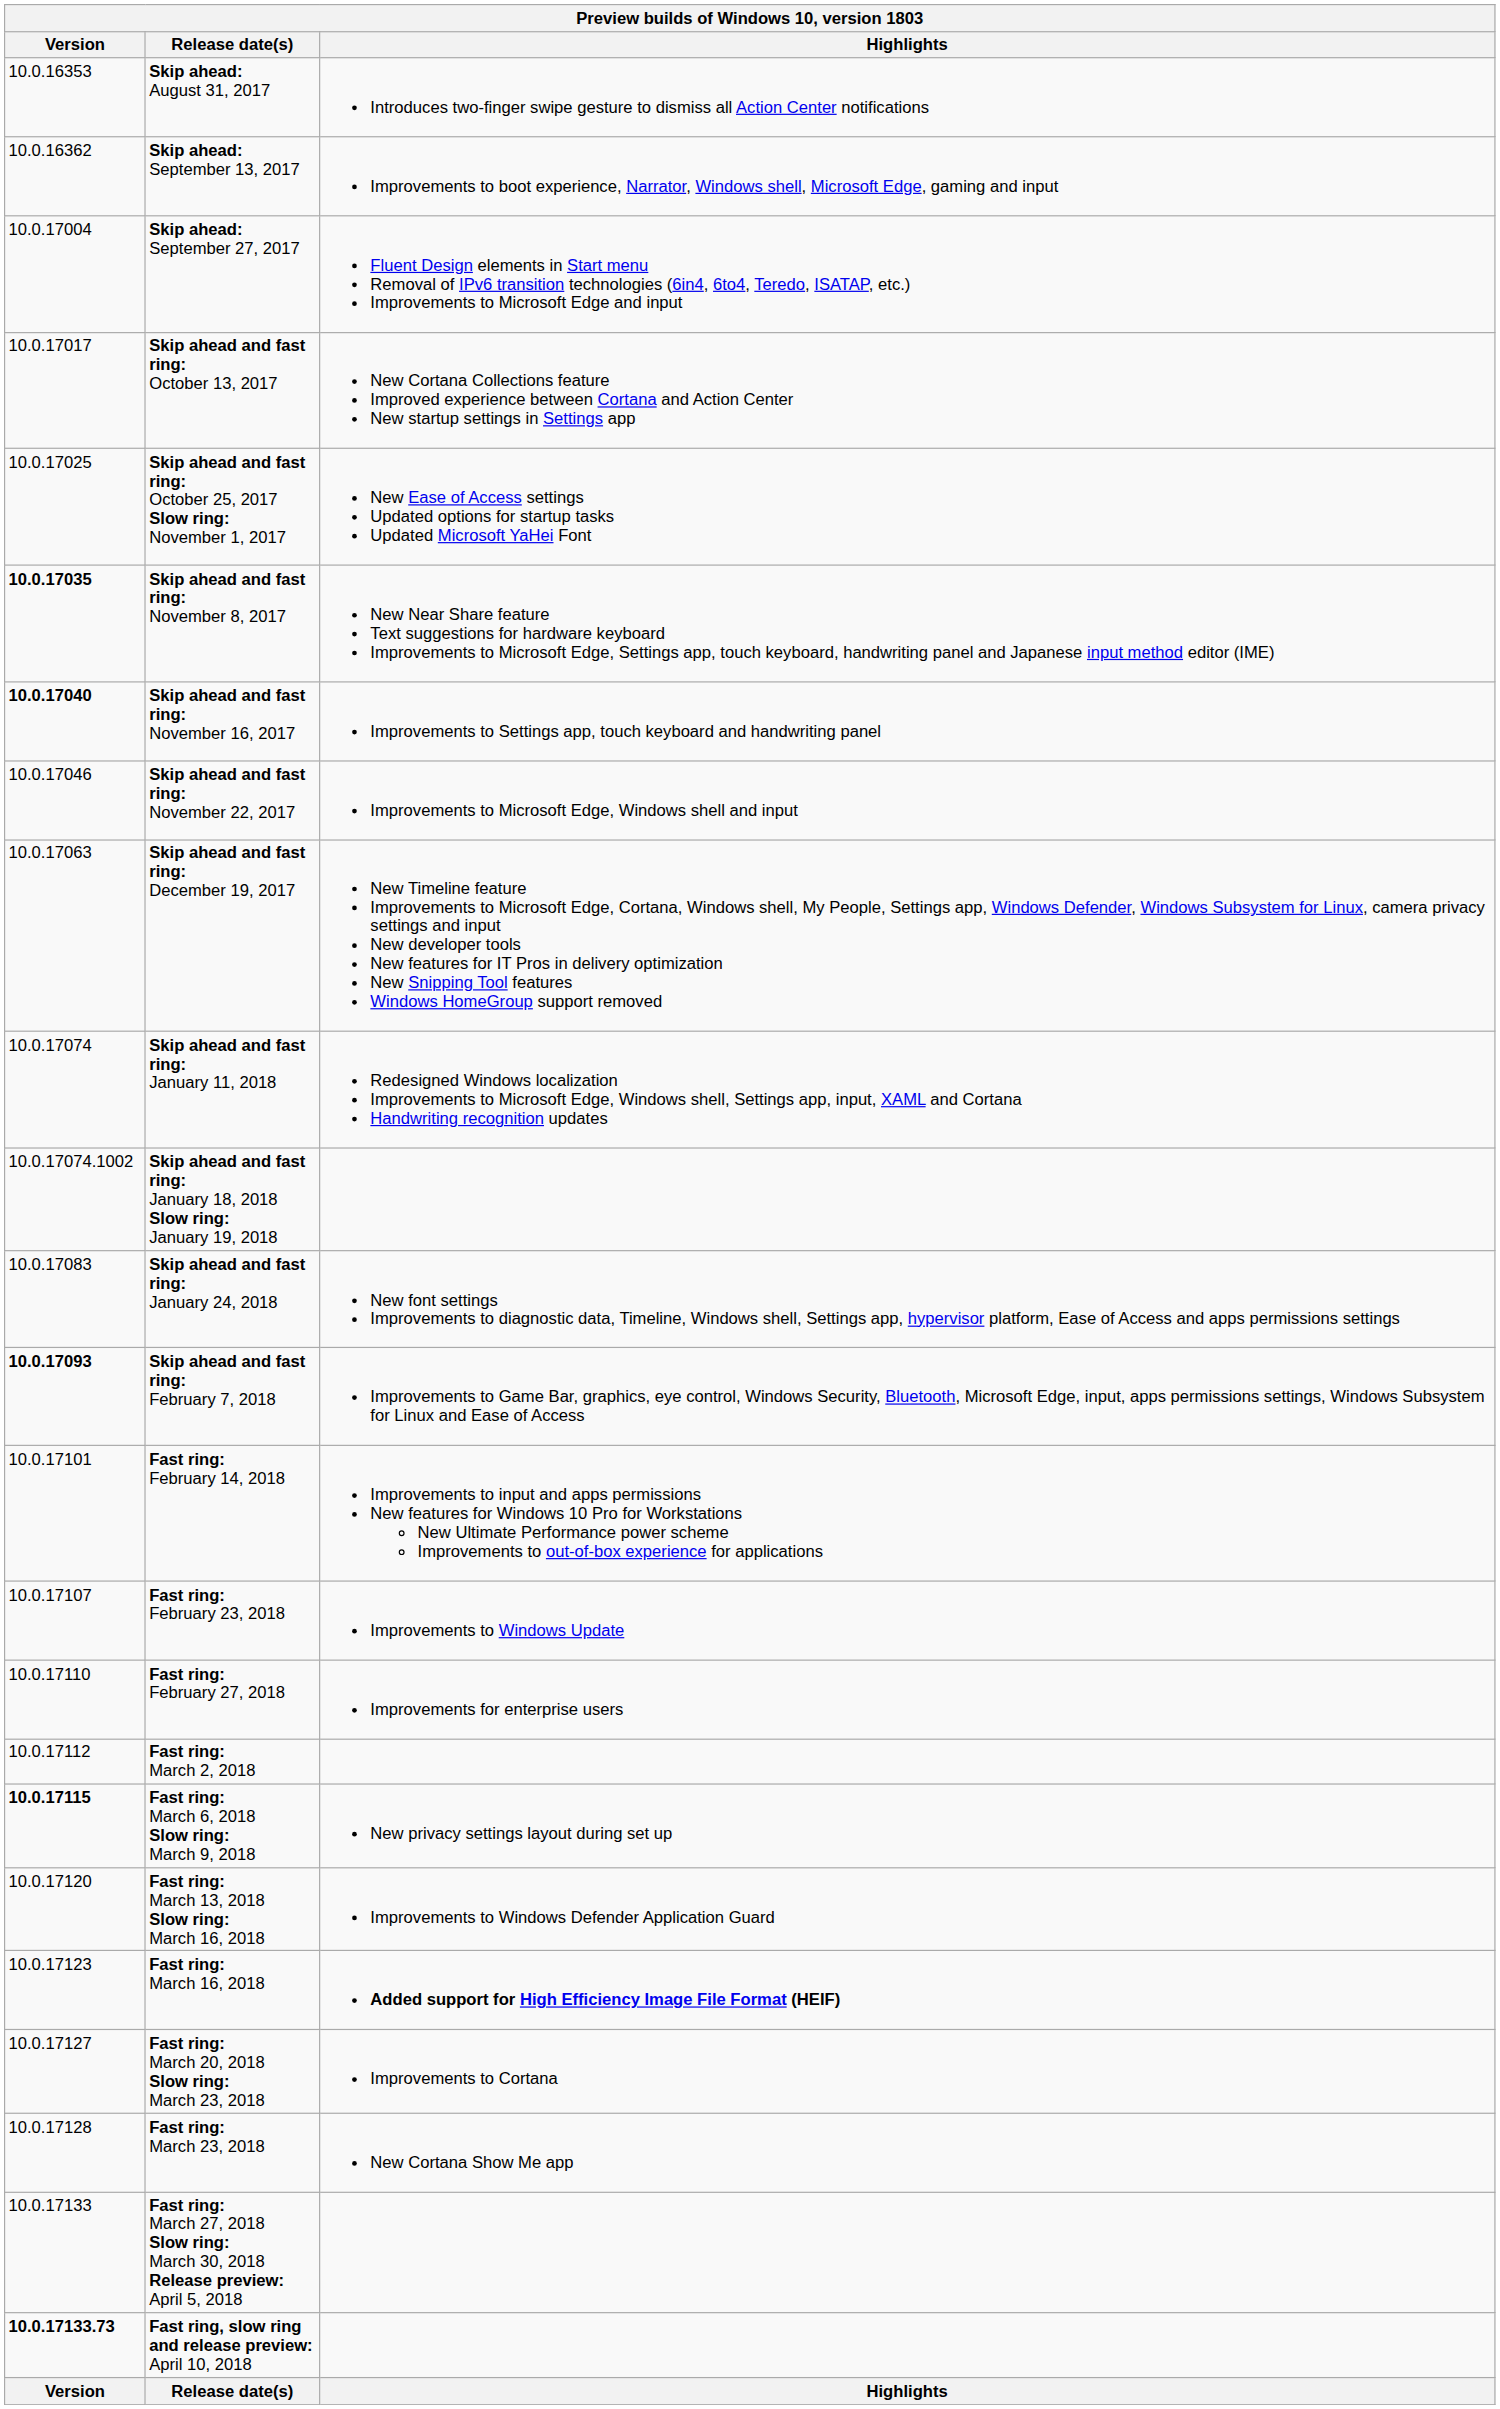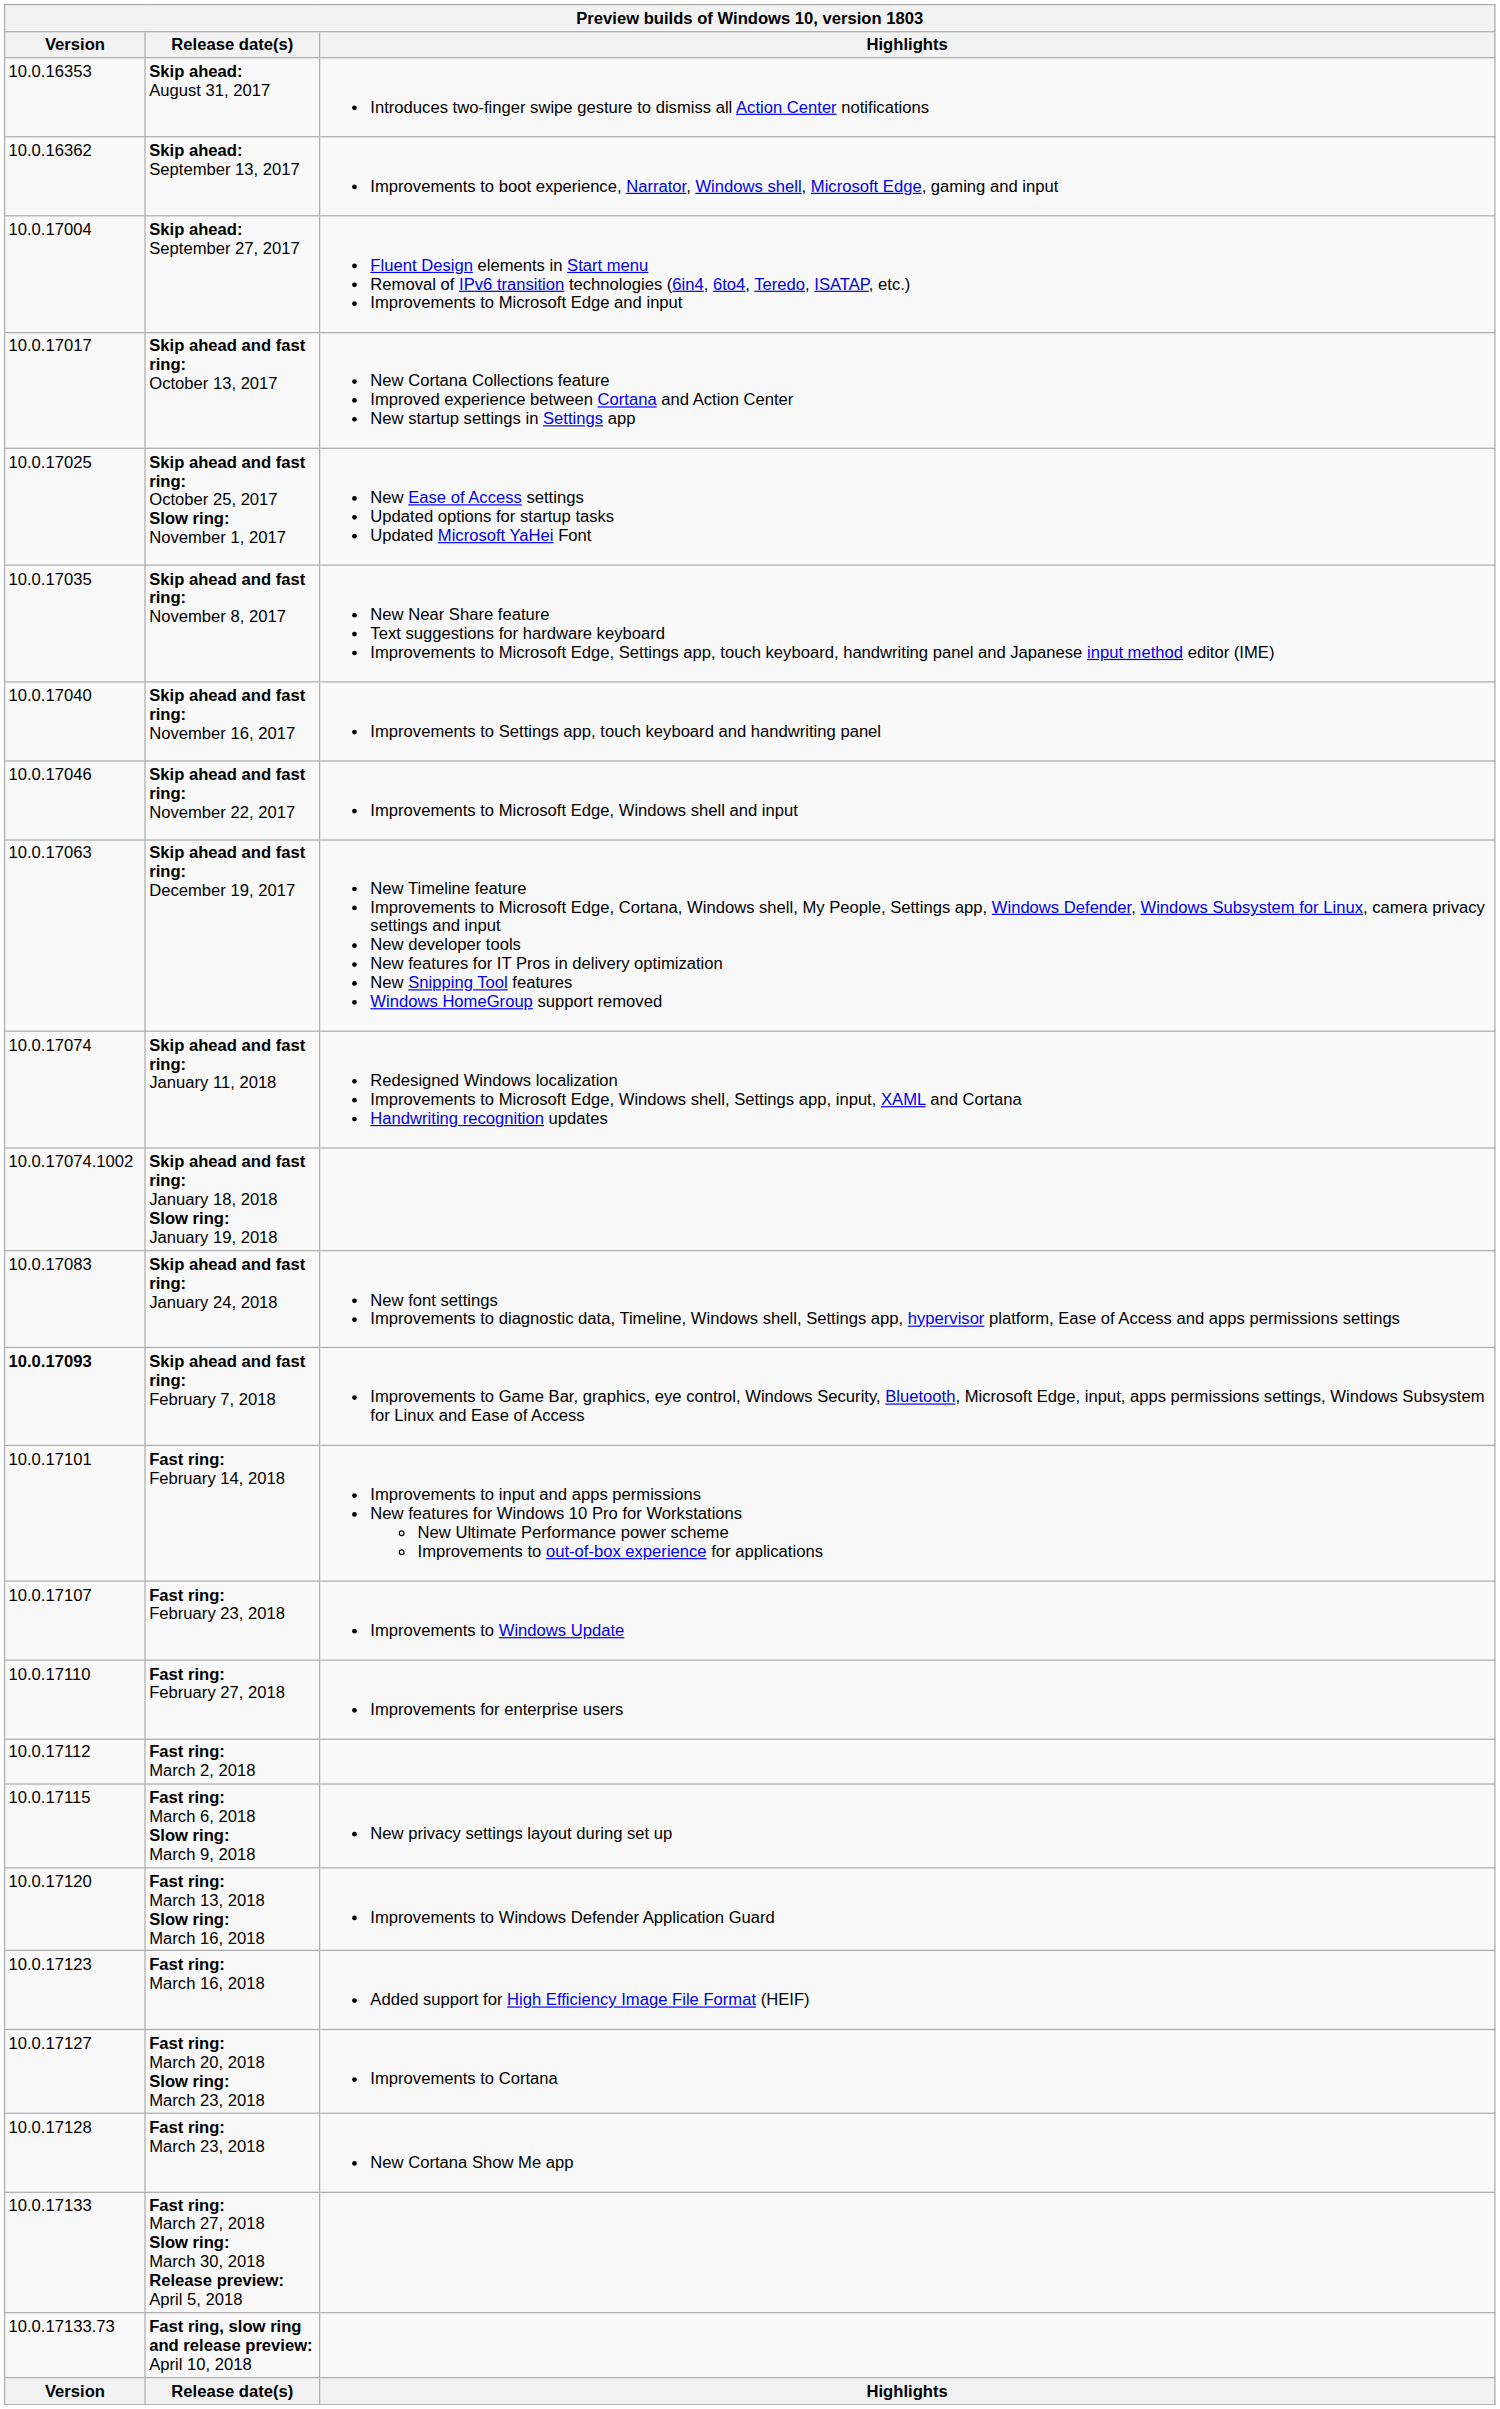(50, 579) bold -> (50, 579) normal
(50, 695) bold -> (50, 695) normal
(50, 1798) bold -> (49, 1798) normal
(907, 2000) bold -> (907, 2000) normal
(62, 2326) bold -> (62, 2326) normal
